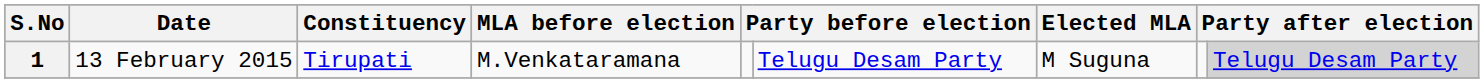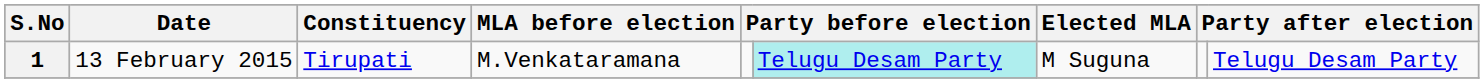(880, 60) no background -> (880, 60) paleturquoise background
(1335, 60) lightgrey background -> (1335, 60) no background
